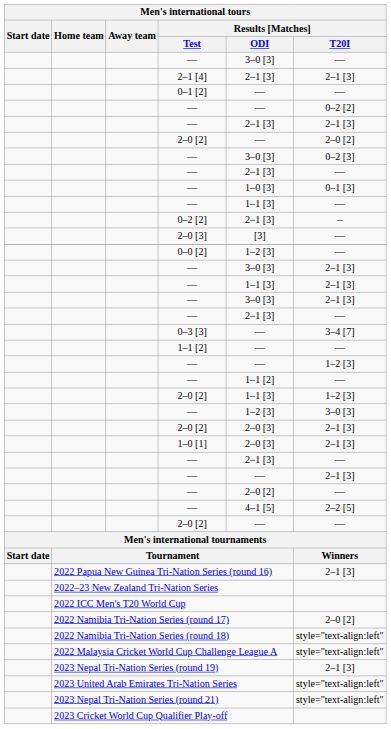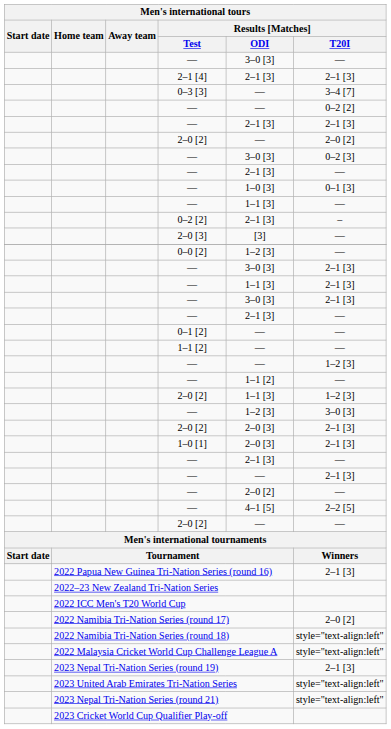rows swapped: (79, 332) <-> (79, 92)
